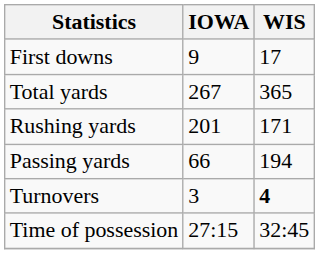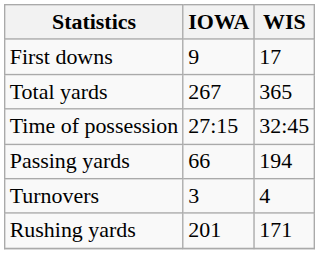rows swapped: (73, 126) <-> (94, 230)
(265, 195) bold -> (265, 195) normal
